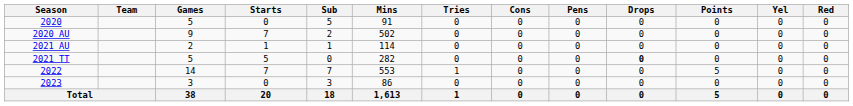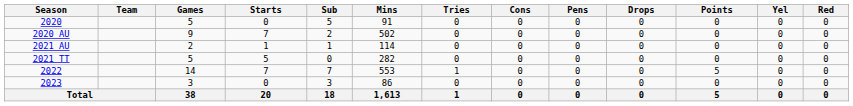(641, 59) bold -> (641, 59) normal
